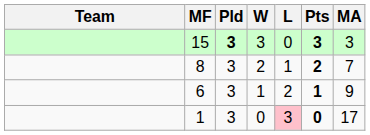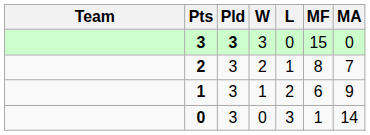columns swapped: (317, 17) <-> (200, 17)
(349, 42) 3 -> (349, 42) 0
(288, 117) pink background -> (290, 117) no background
(349, 117) 17 -> (349, 117) 14
